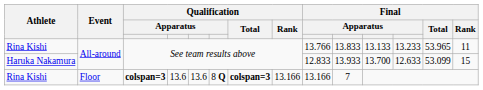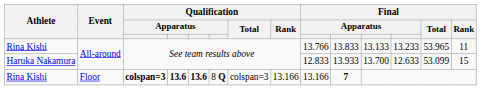(178, 77) normal -> (178, 77) bold
(199, 77) normal -> (199, 77) bold
(250, 77) bold -> (249, 77) normal
(348, 77) normal -> (346, 77) bold
